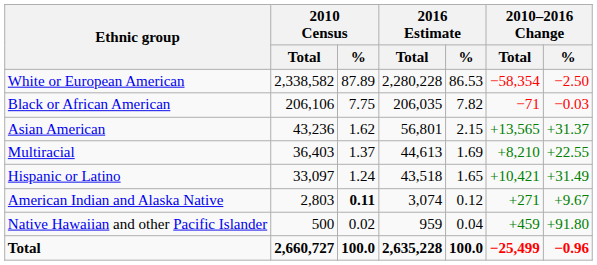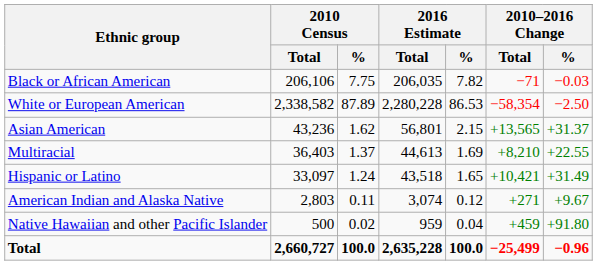rows swapped: (96, 81) <-> (89, 104)
(362, 200) bold -> (362, 200) normal
